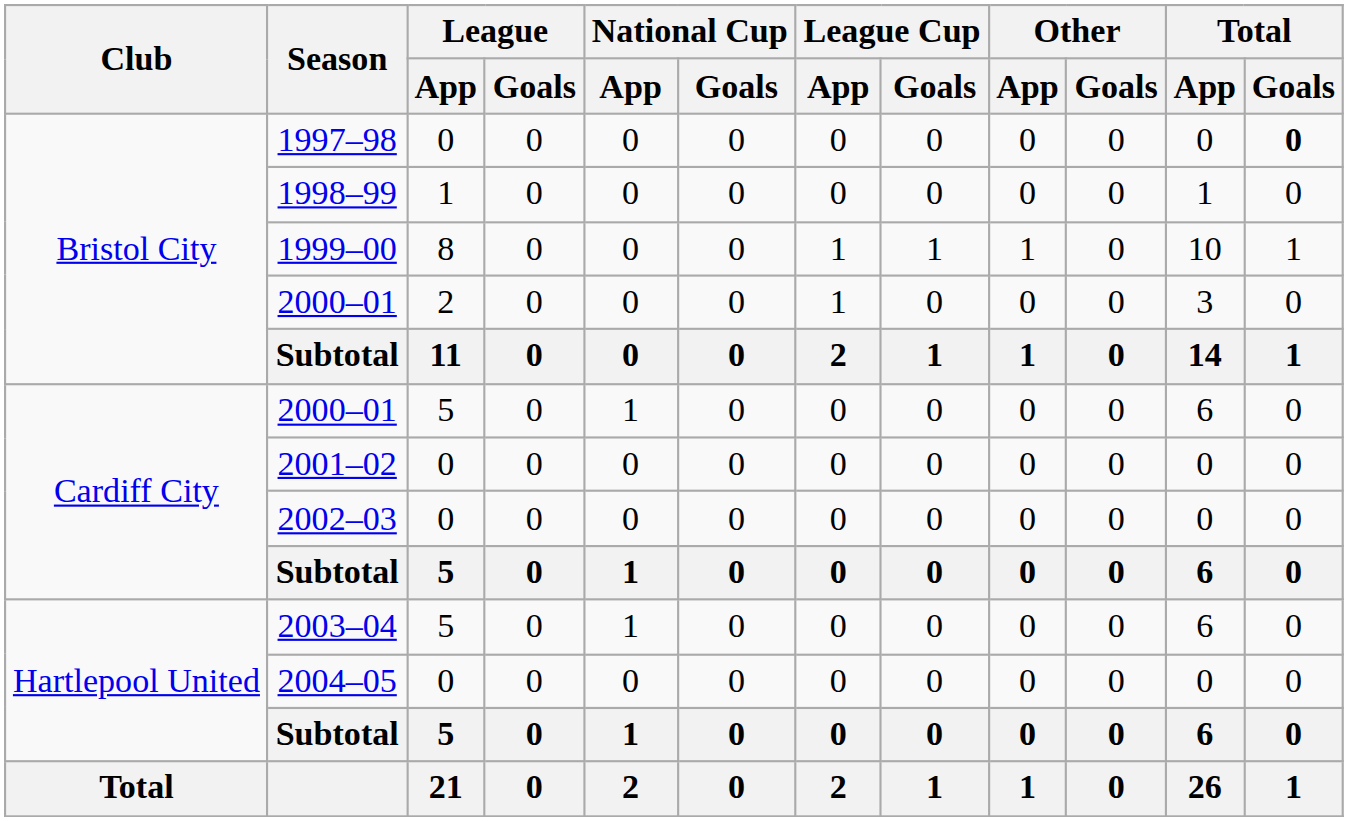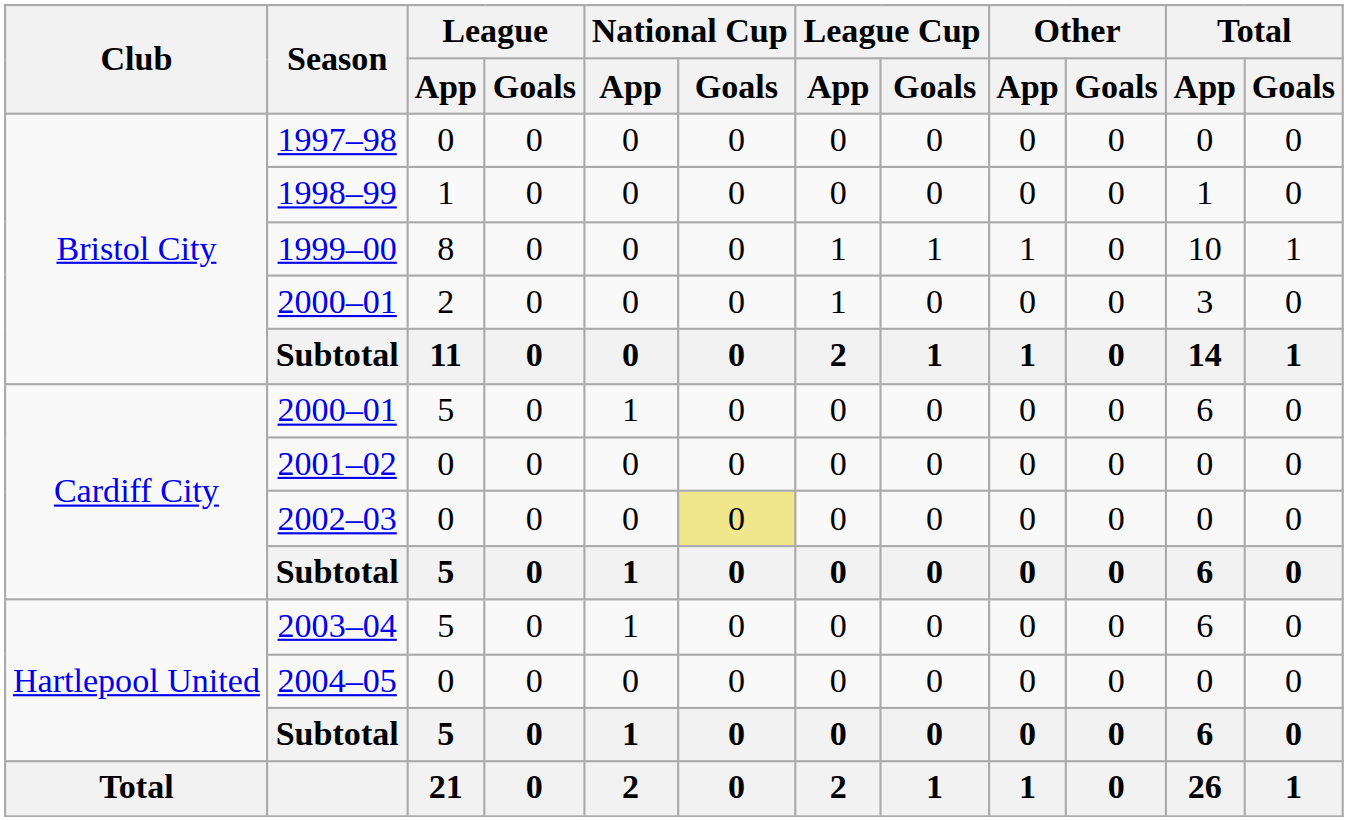(1293, 139) bold -> (1293, 139) normal
(736, 517) no background -> (736, 517) khaki background
